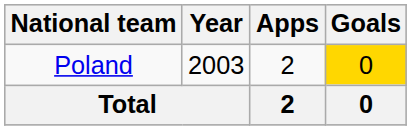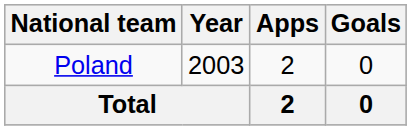(366, 64) gold background -> (366, 64) no background
